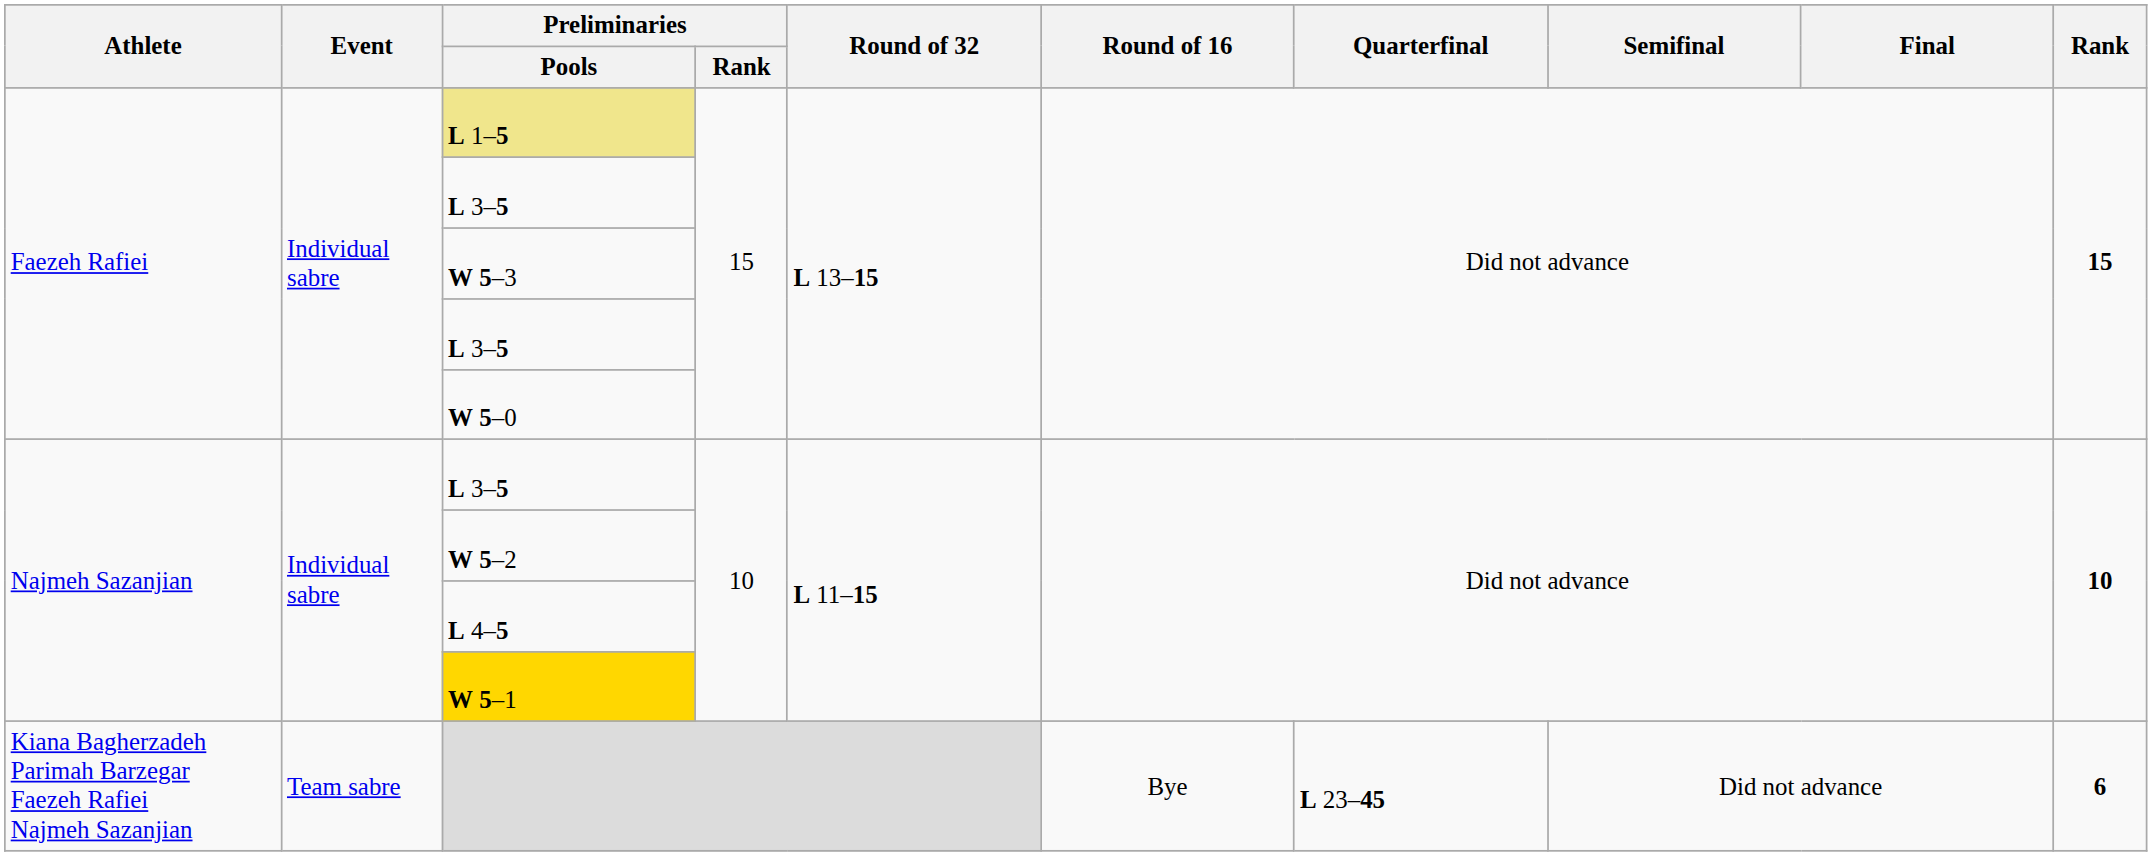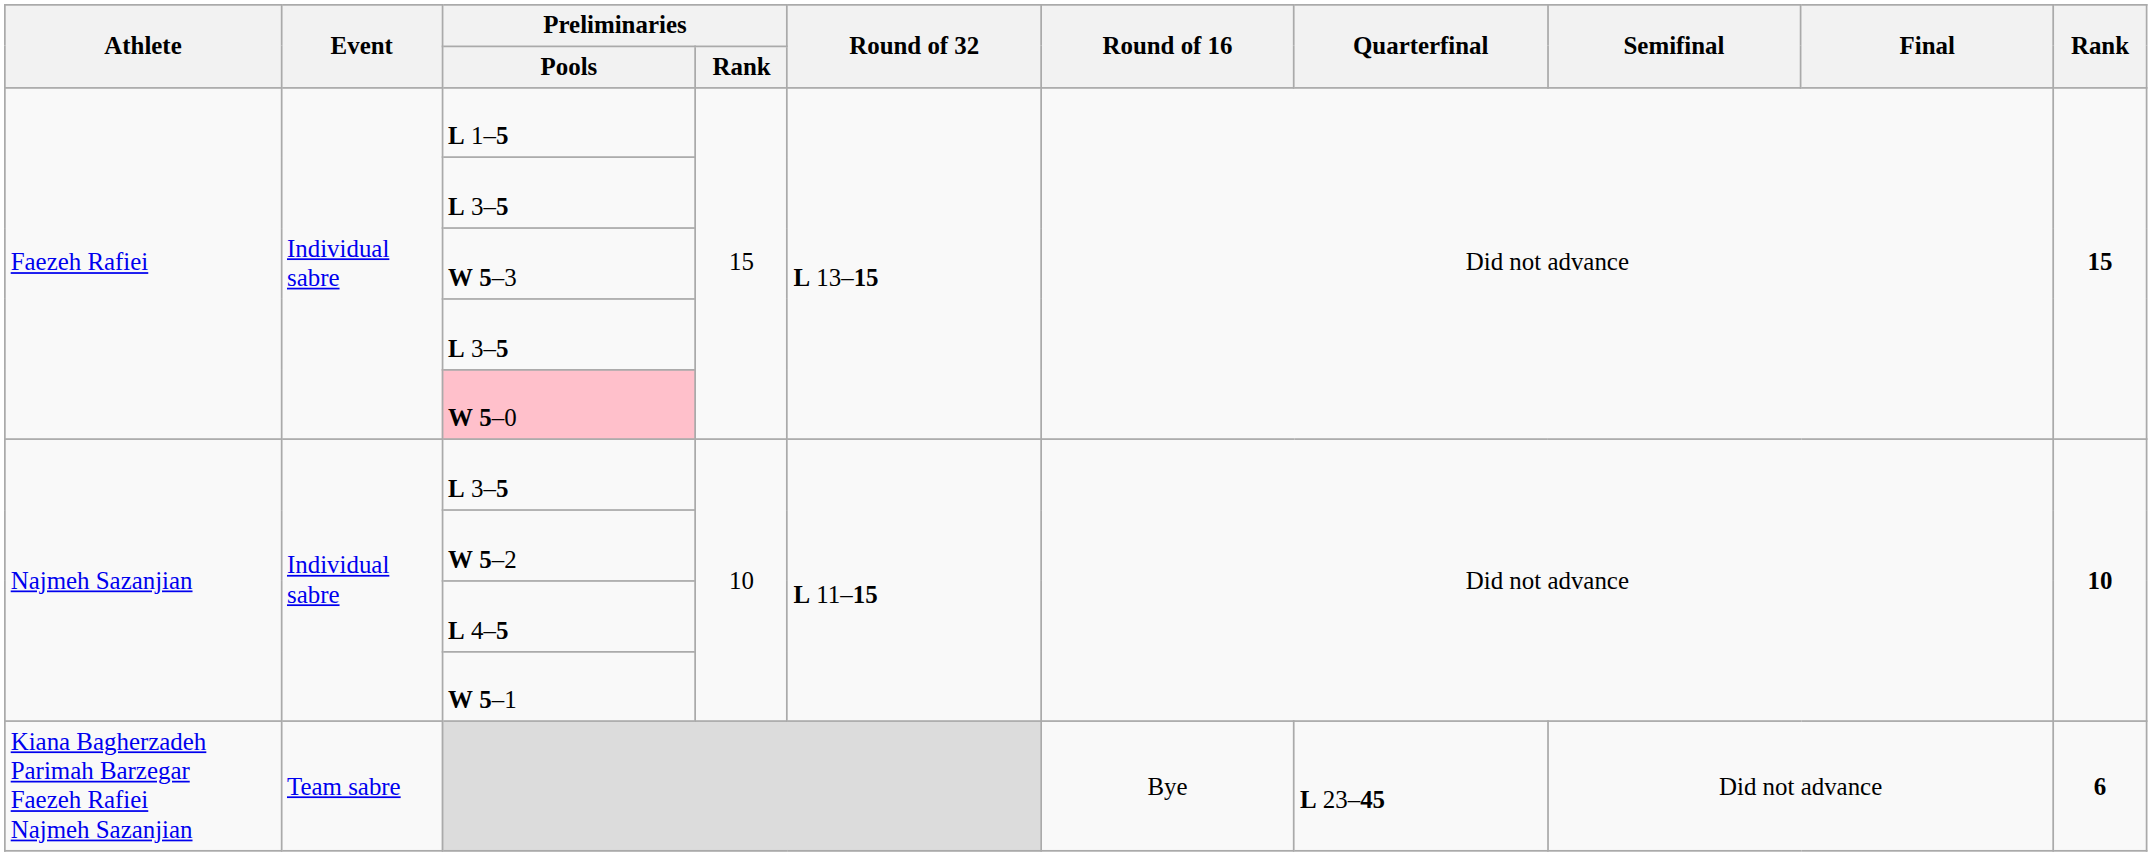(478, 137) khaki background -> (478, 137) no background
(482, 419) no background -> (482, 419) pink background
(482, 700) gold background -> (482, 700) no background
